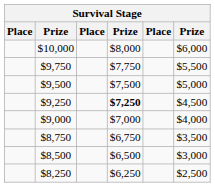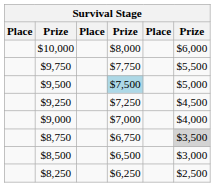(125, 84) no background -> (125, 84) lightblue background
(125, 102) bold -> (125, 102) normal
(192, 137) no background -> (192, 137) lightgrey background
